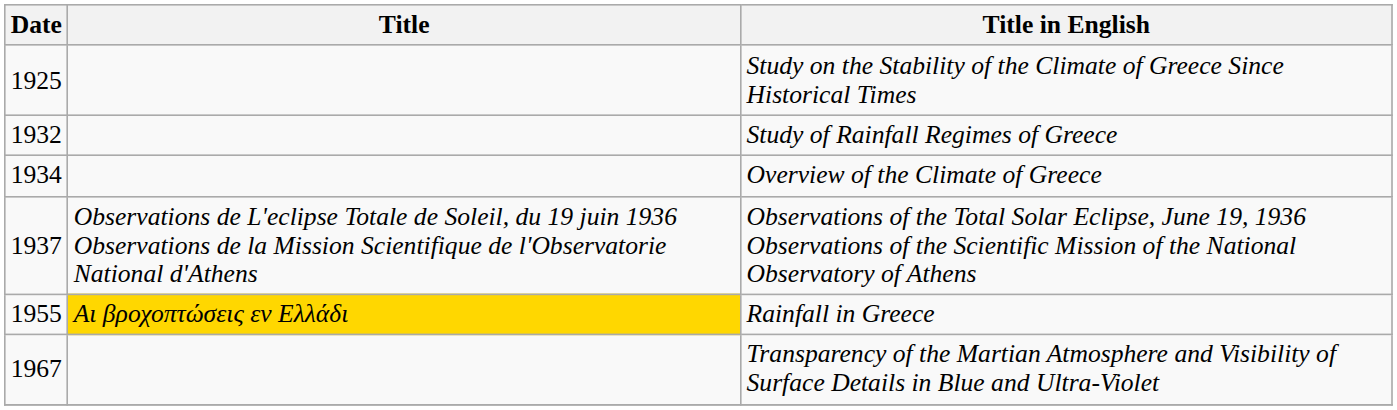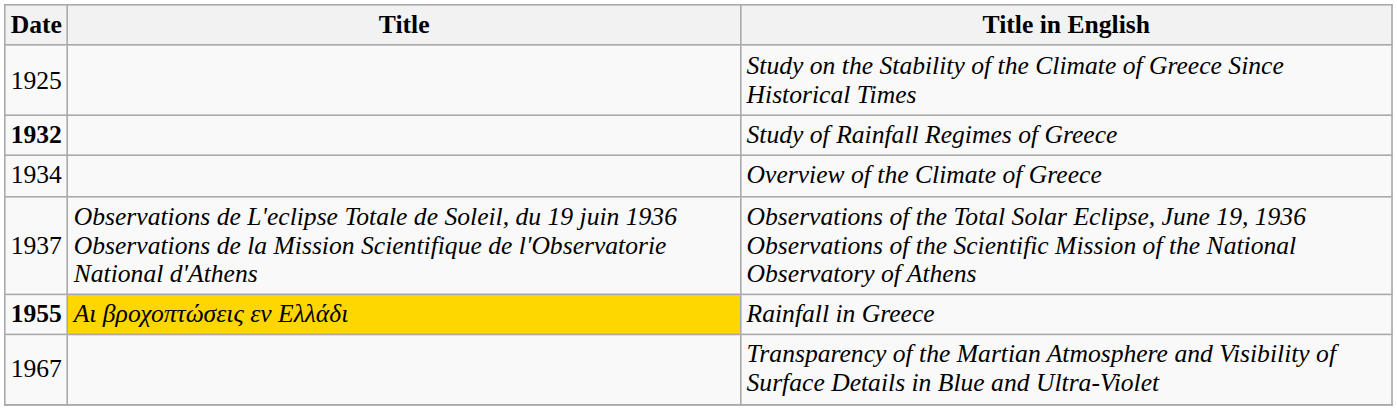(36, 134) normal -> (36, 134) bold
(36, 314) normal -> (36, 314) bold
